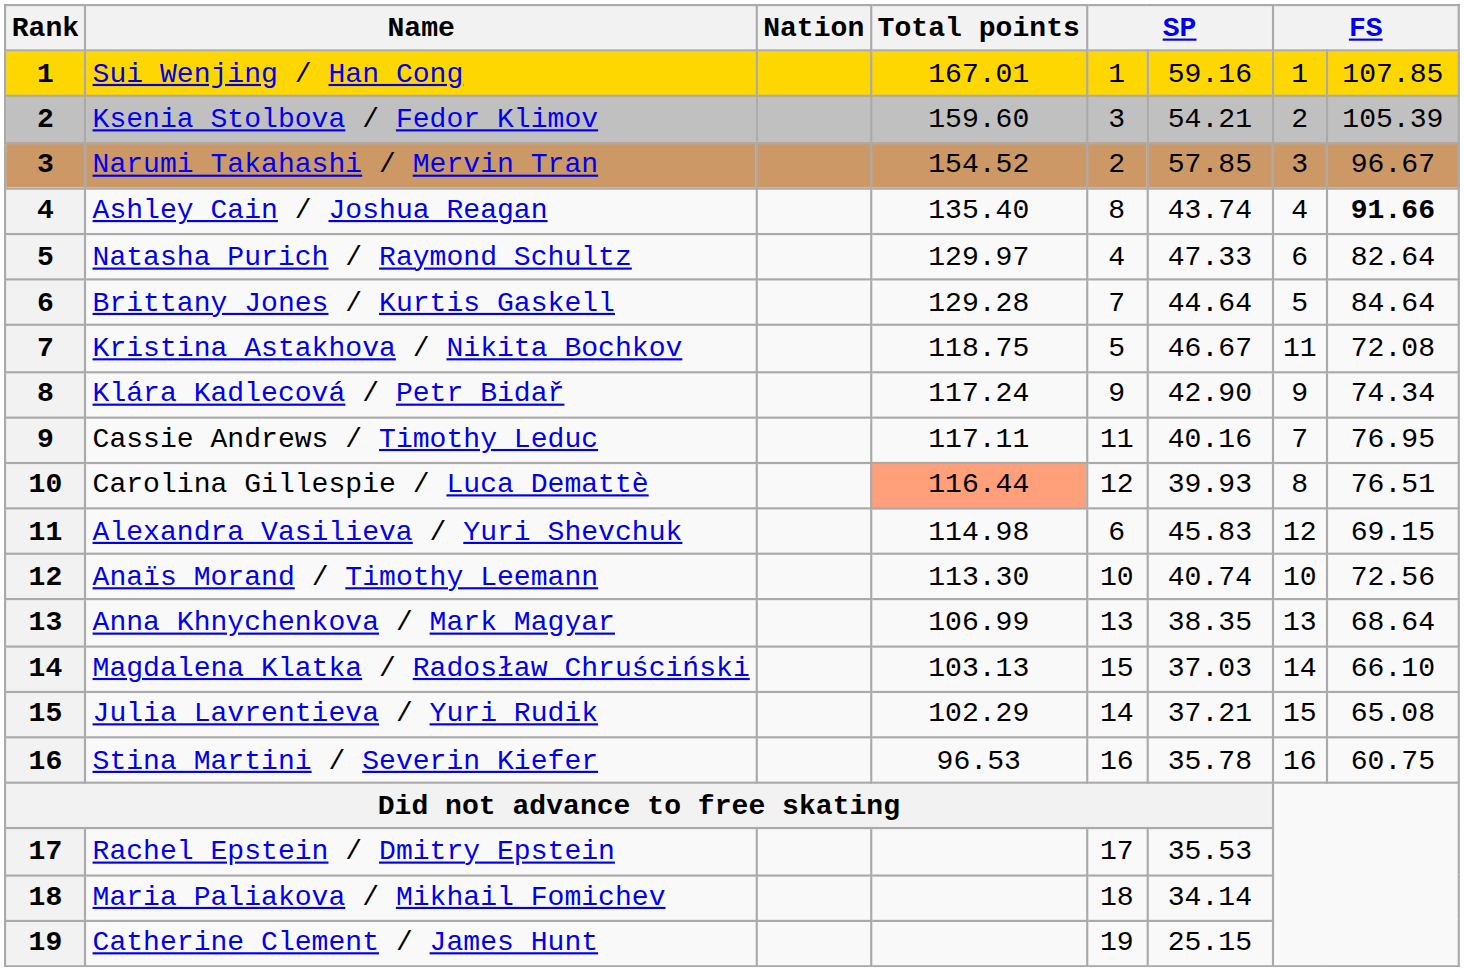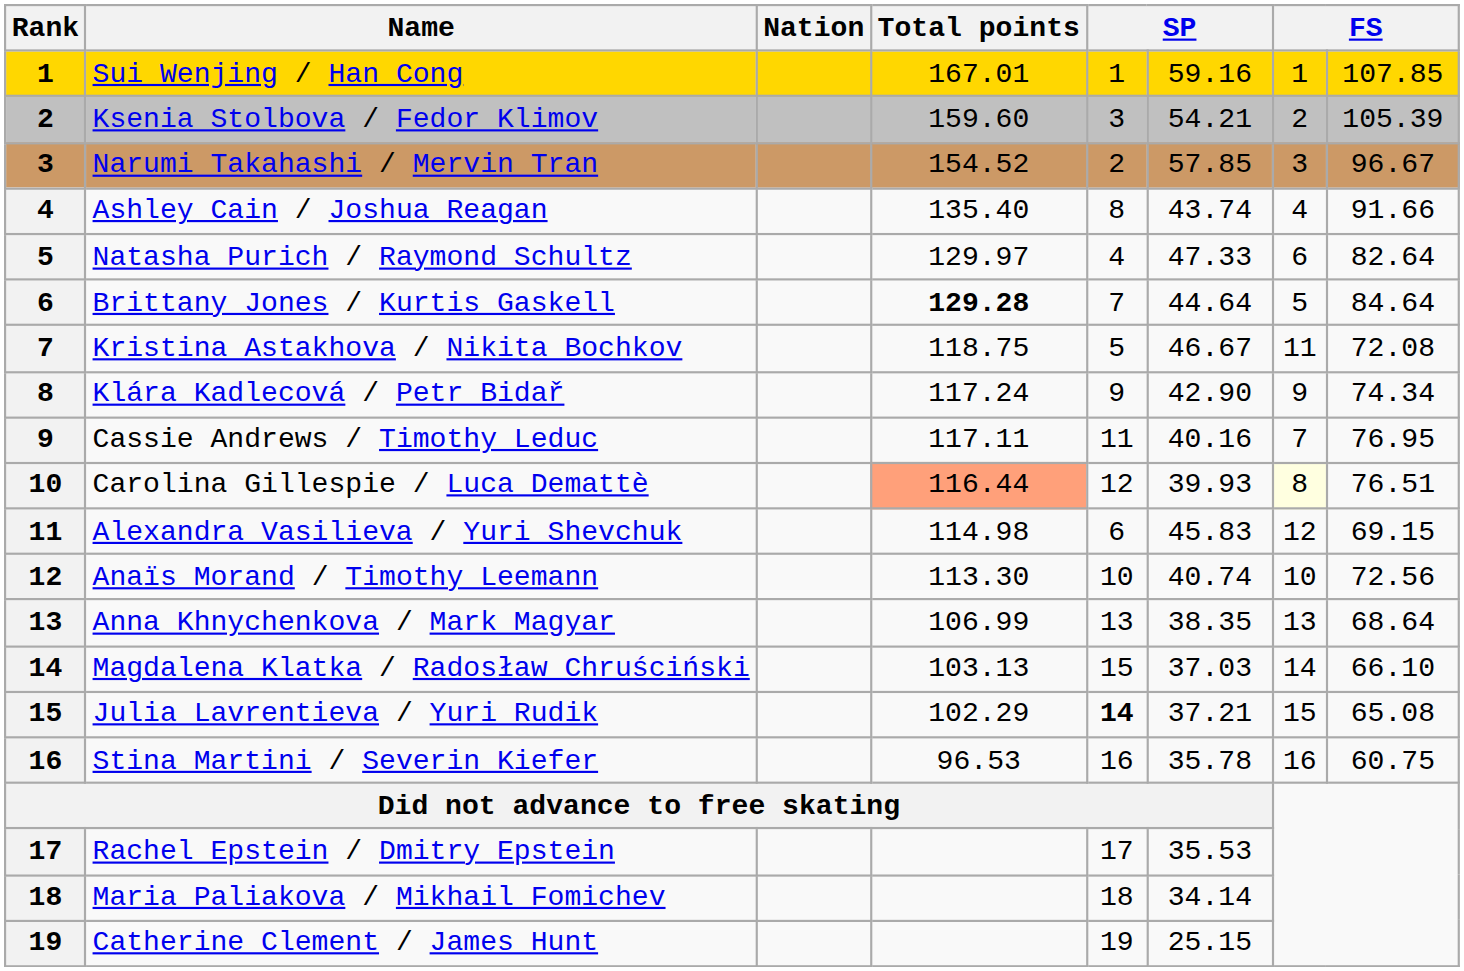(1393, 211) bold -> (1393, 211) normal
(979, 303) normal -> (979, 303) bold
(1300, 486) no background -> (1300, 486) lightyellow background
(1117, 714) normal -> (1117, 714) bold
